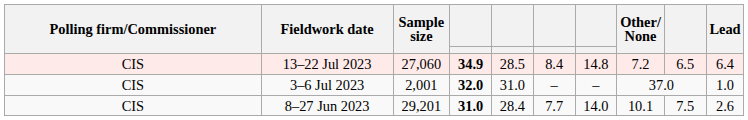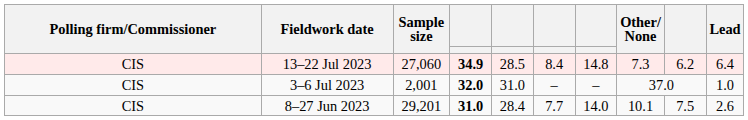(640, 64) 7.2 -> (640, 64) 7.3
(685, 64) 6.5 -> (685, 64) 6.2
